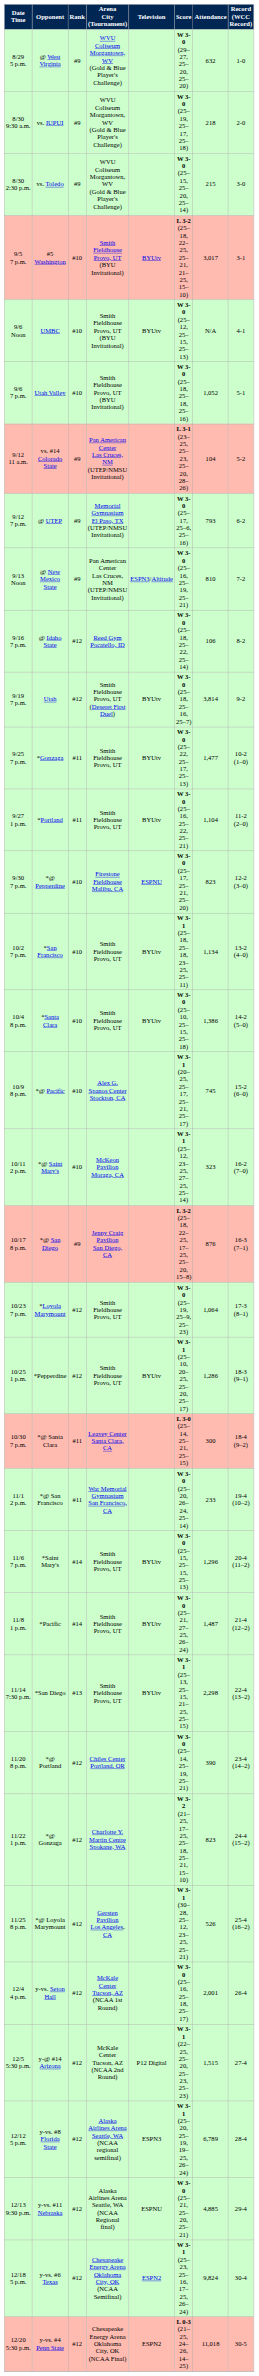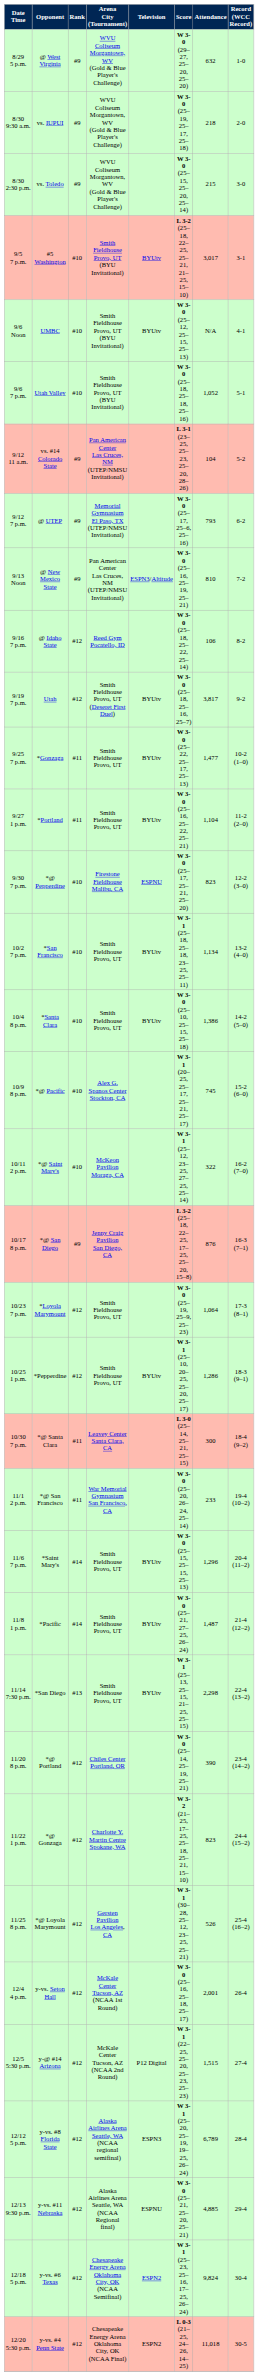(211, 699) 3,814 -> (211, 699) 3,817
(211, 1167) 323 -> (211, 1167) 322
